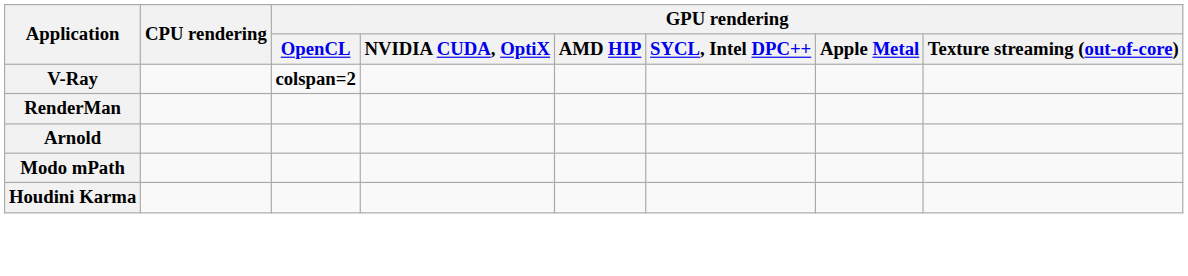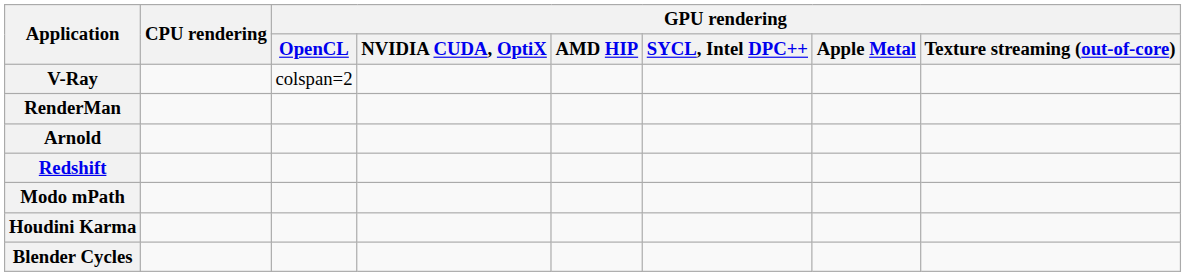(316, 78) bold -> (314, 78) normal
+ row: (73, 167)
+ row: (73, 256)
